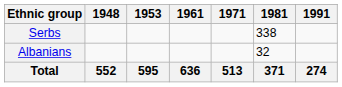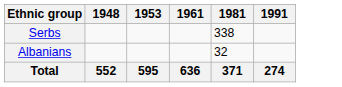- column: (232, 14)
